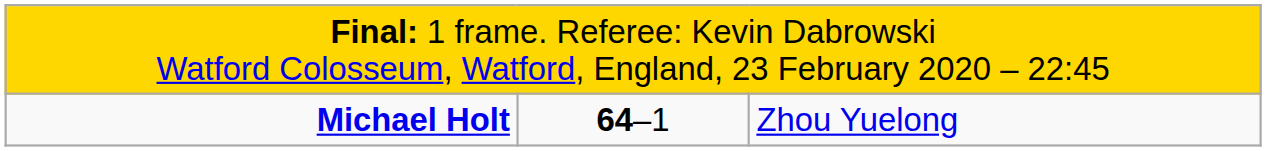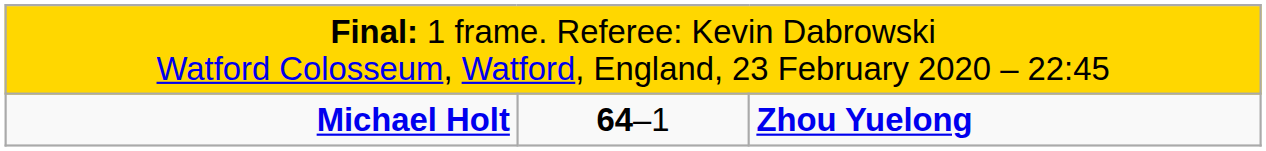(857, 120) normal -> (865, 120) bold
